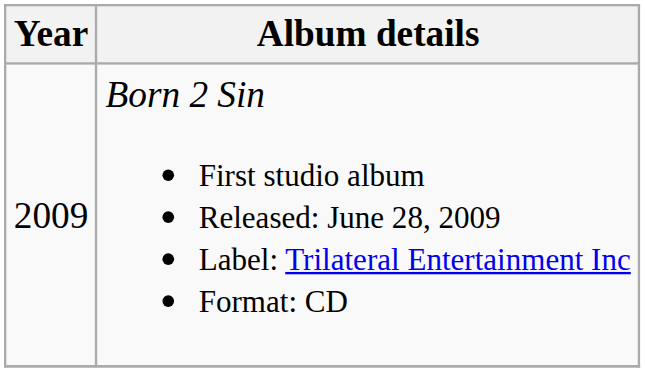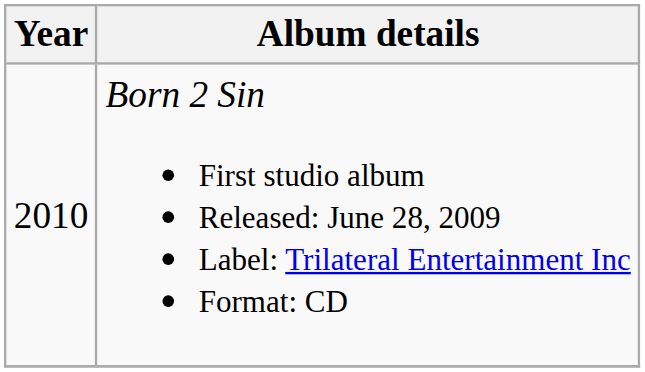(51, 214) 2009 -> (51, 214) 2010
